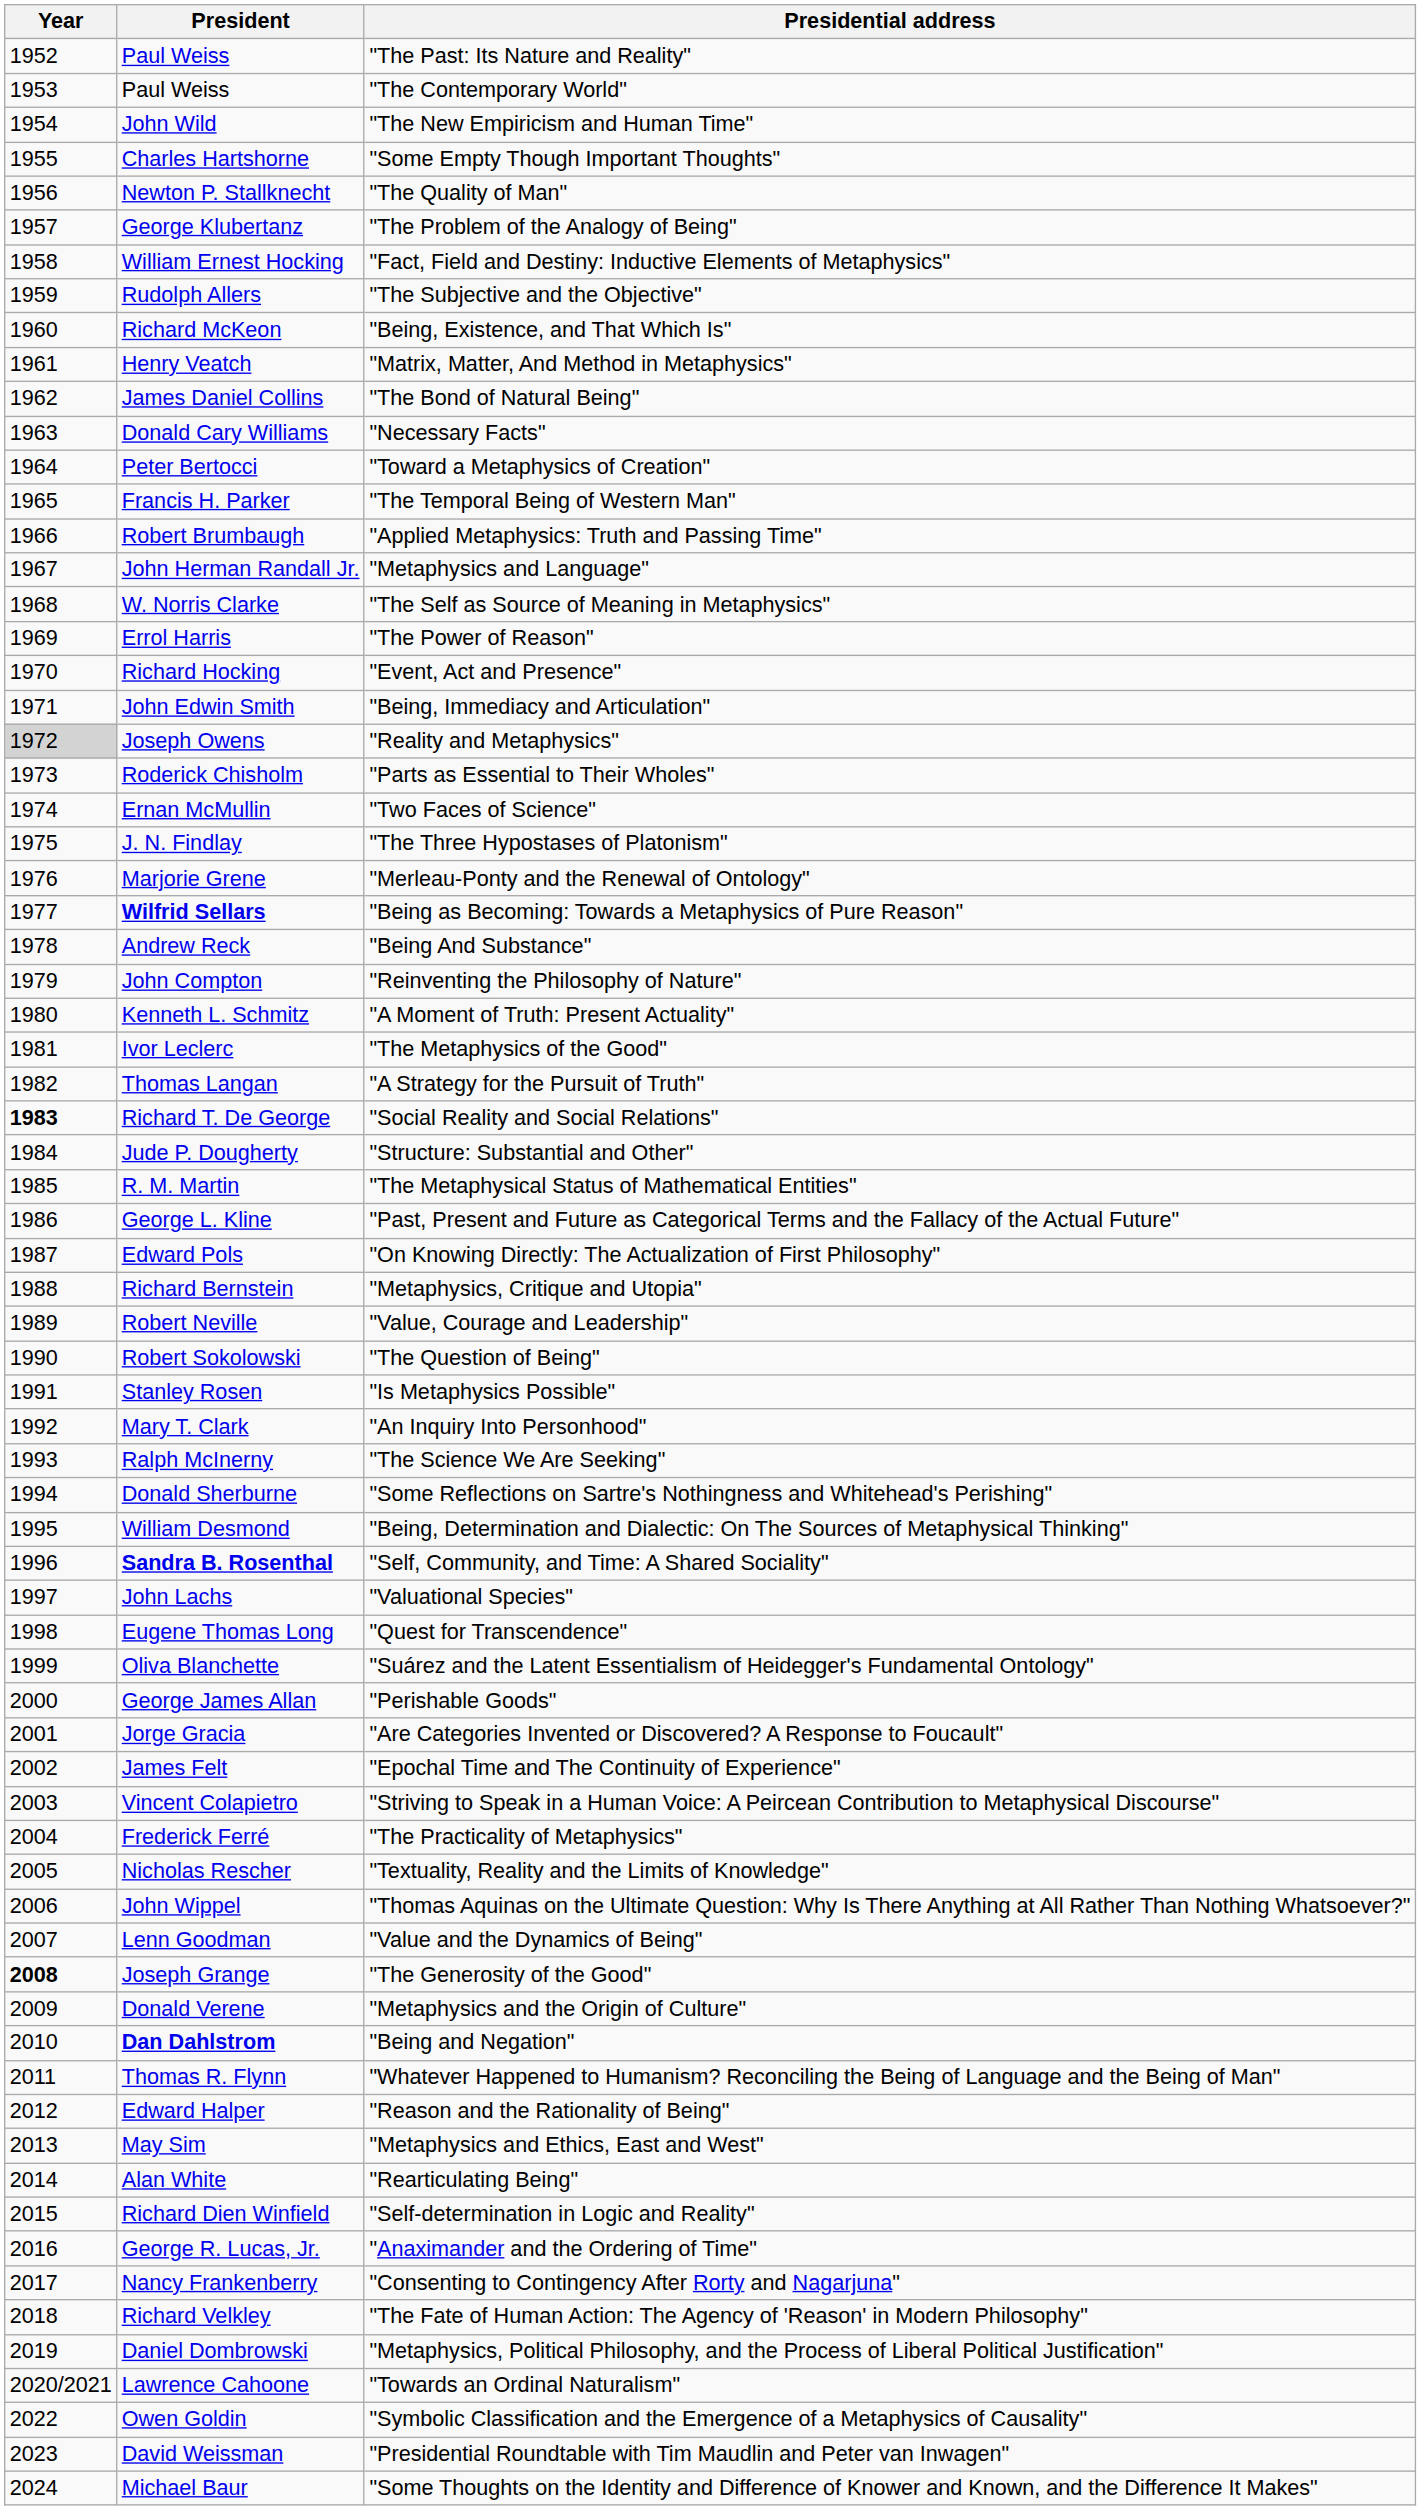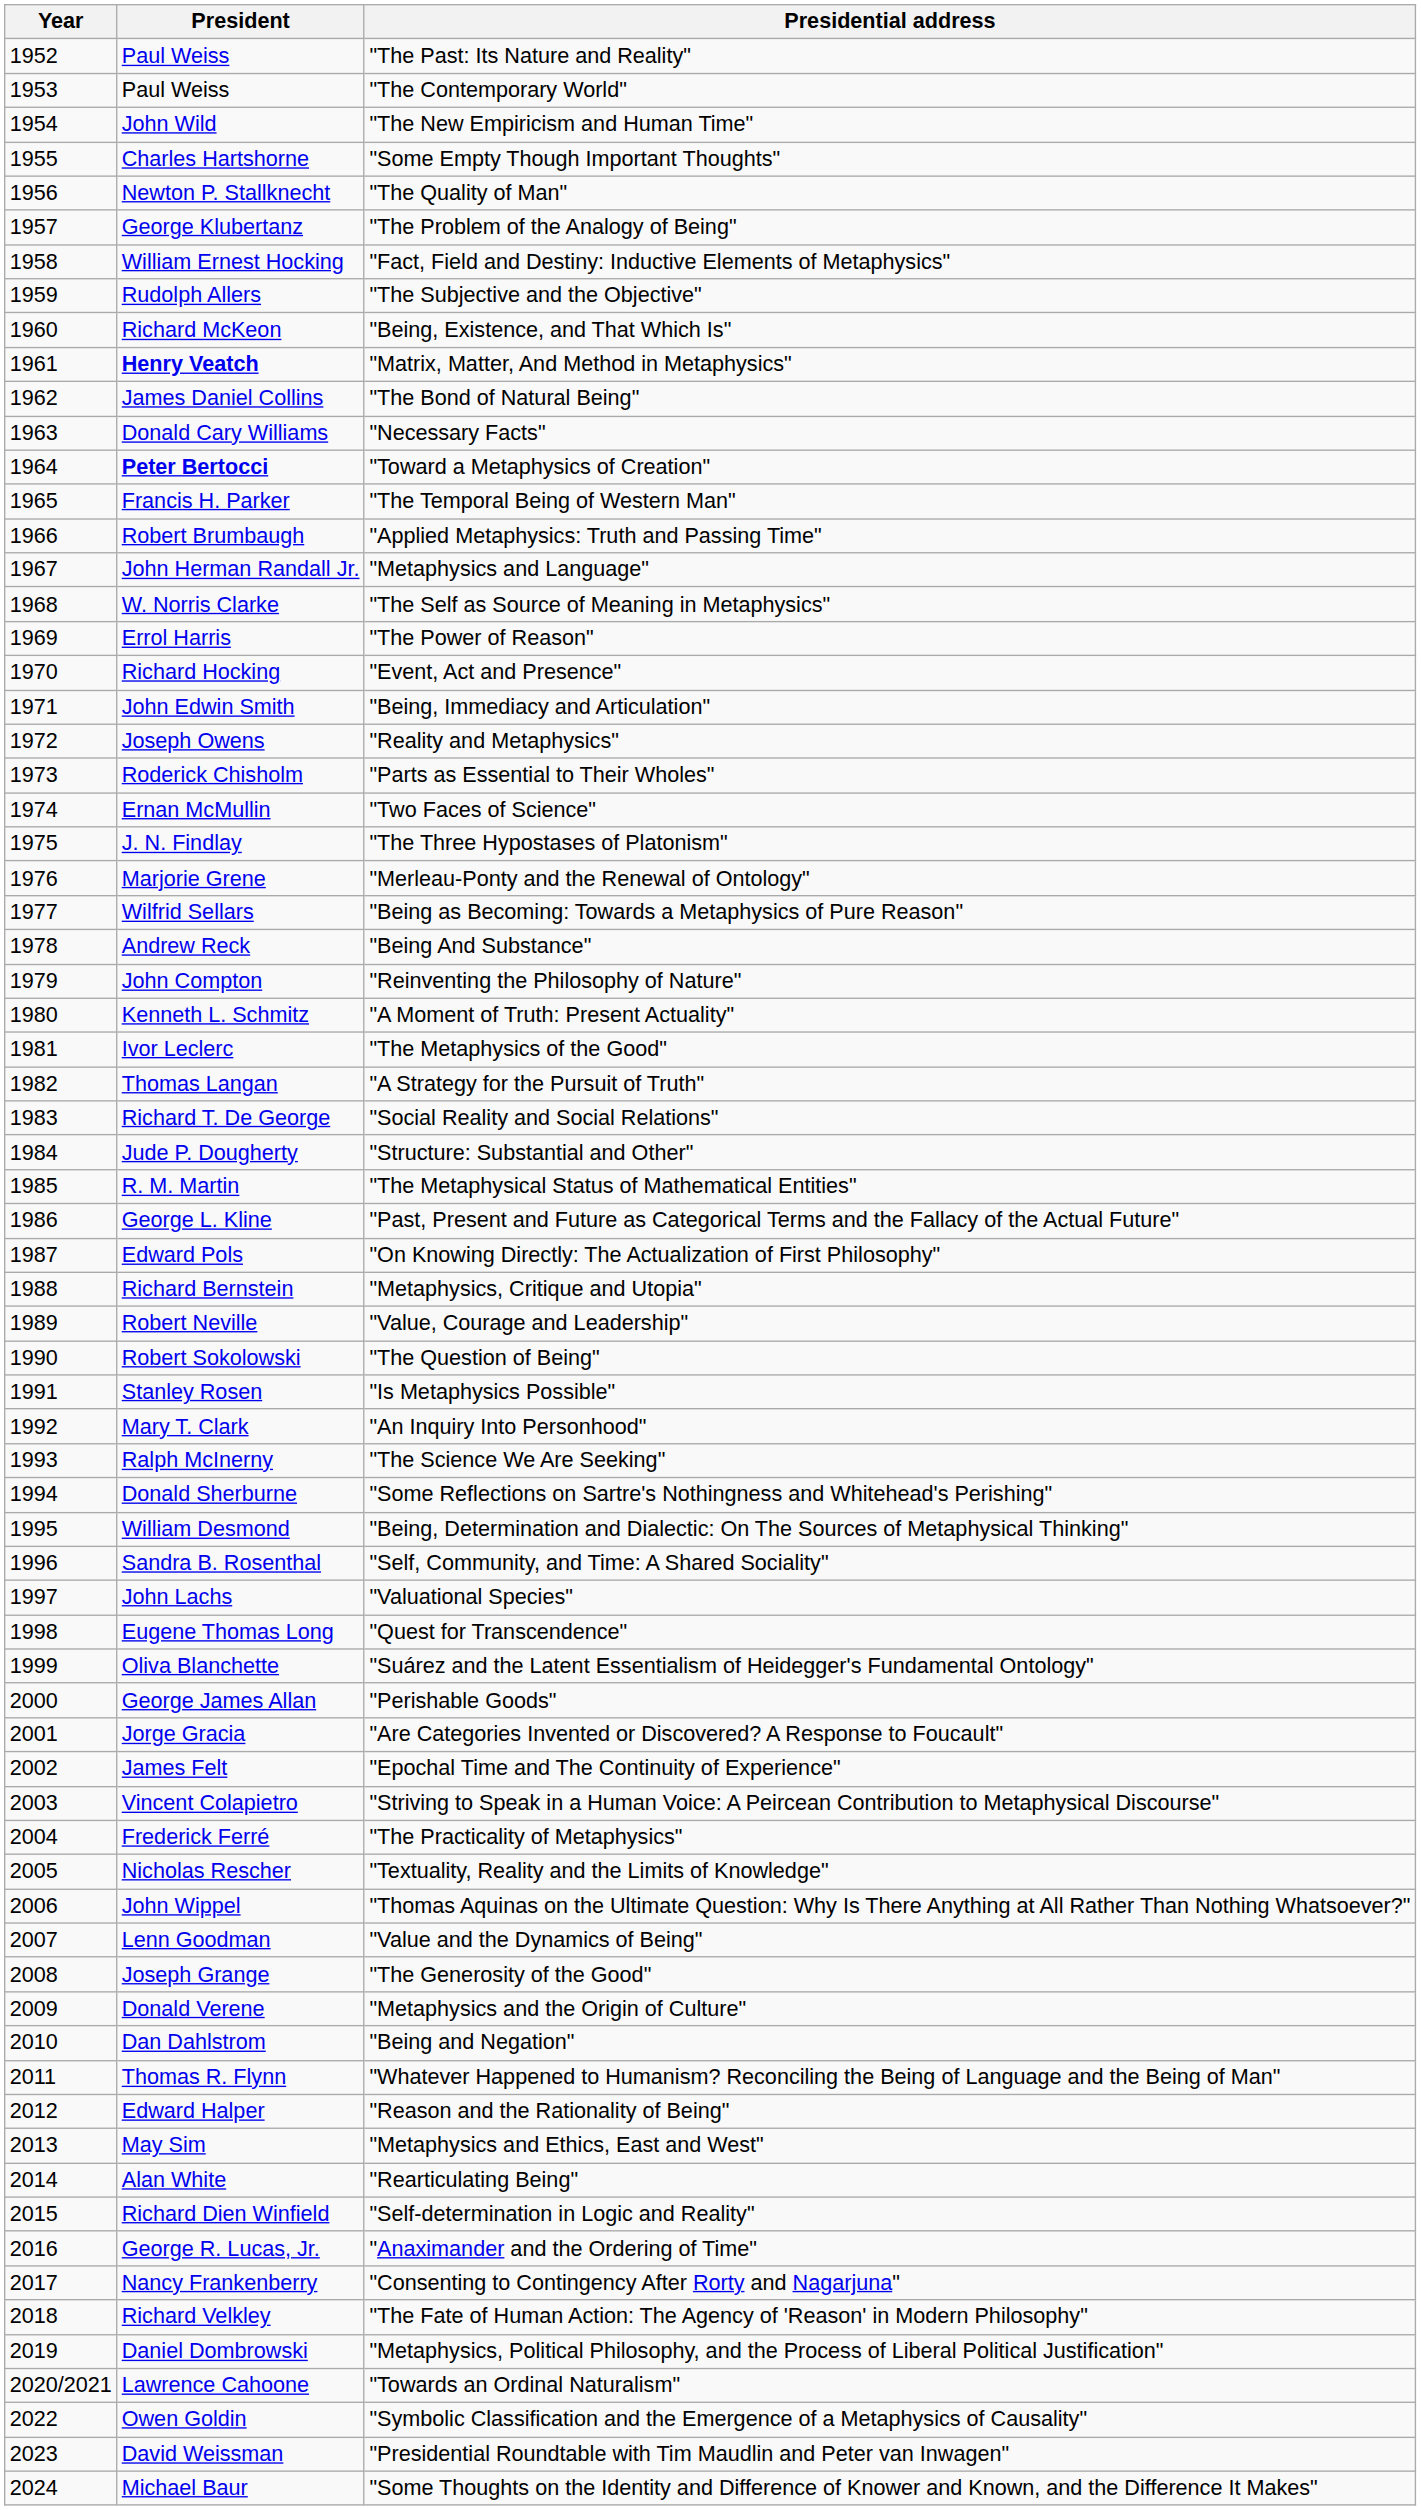(187, 364) normal -> (190, 364) bold
(190, 466) normal -> (195, 466) bold
(34, 741) lightgrey background -> (34, 741) no background
(194, 912) bold -> (188, 912) normal
(34, 1117) bold -> (34, 1117) normal
(227, 1563) bold -> (221, 1563) normal
(34, 1974) bold -> (34, 1974) normal
(199, 2042) bold -> (194, 2042) normal
